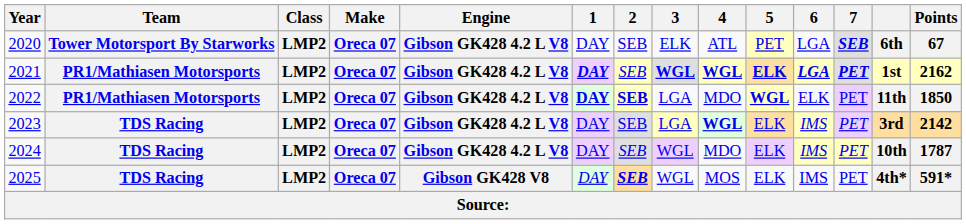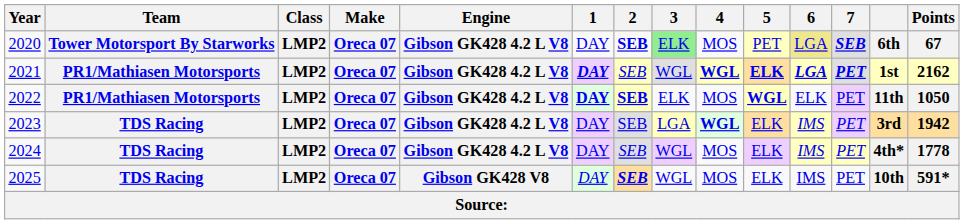(632, 44) normal -> (632, 44) bold
(675, 44) no background -> (674, 44) lightgreen background
(722, 44) ATL -> (720, 44) MOS
(814, 44) no background -> (811, 44) khaki background
(675, 70) bold -> (674, 70) normal
(675, 97) LGA -> (674, 97) ELK
(722, 97) MDO -> (720, 97) MOS
(936, 97) 1850 -> (933, 97) 1050
(936, 124) 2142 -> (933, 124) 1942
(722, 150) MDO -> (720, 150) MOS
(891, 150) 10th -> (889, 150) 4th*
(936, 150) 1787 -> (933, 150) 1778
(891, 177) 4th* -> (889, 177) 10th
